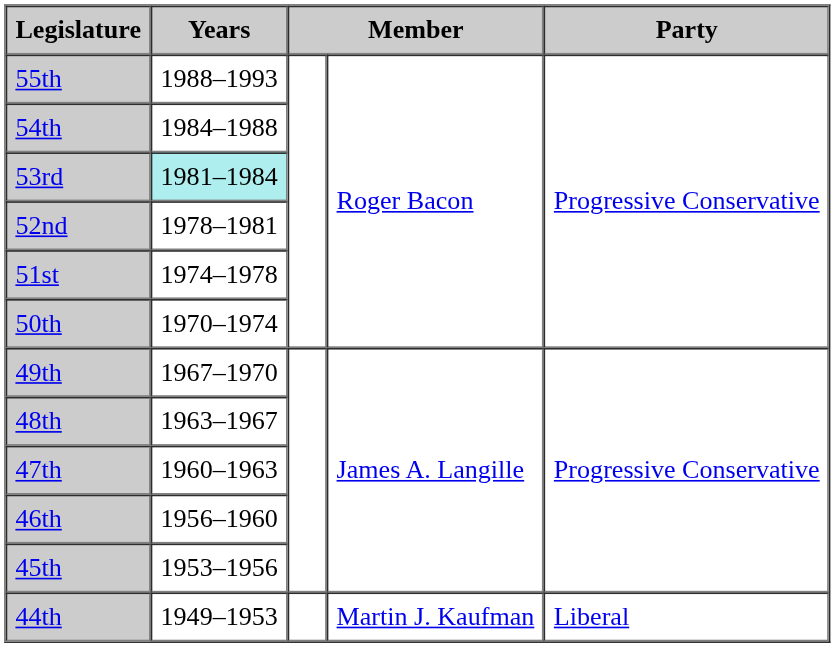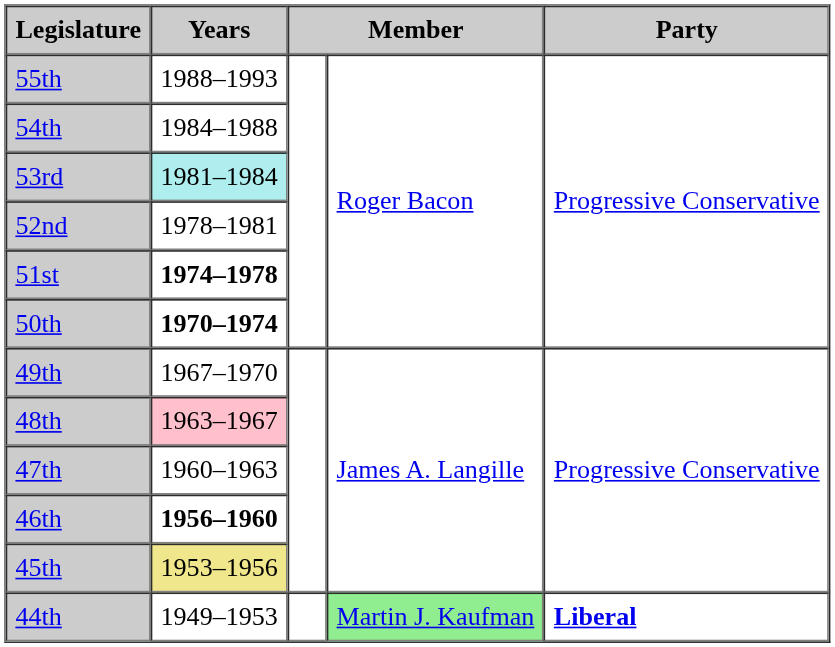(219, 274) normal -> (219, 274) bold
(219, 323) normal -> (219, 323) bold
(219, 420) no background -> (219, 420) pink background
(219, 518) normal -> (219, 518) bold
(219, 567) no background -> (219, 567) khaki background
(435, 616) no background -> (435, 616) lightgreen background
(592, 616) normal -> (595, 616) bold
